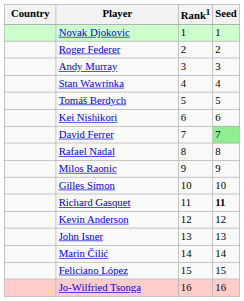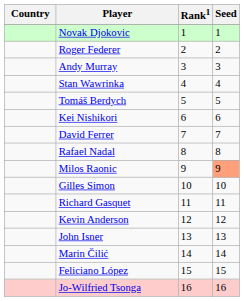(218, 134) lightgreen background -> (218, 134) no background
(218, 168) no background -> (218, 168) lightsalmon background
(220, 202) bold -> (220, 202) normal
